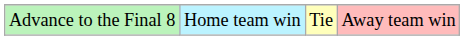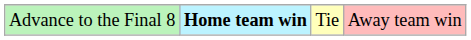(242, 19) normal -> (245, 19) bold
